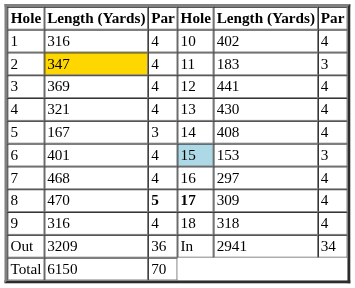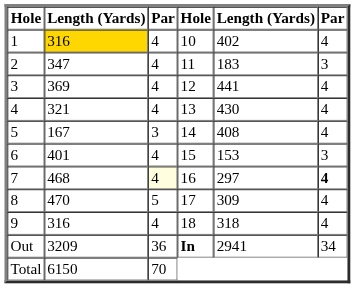(59, 41) no background -> (59, 41) gold background
(59, 63) gold background -> (59, 63) no background
(188, 155) lightblue background -> (188, 155) no background
(155, 177) no background -> (155, 177) lightyellow background
(325, 177) normal -> (325, 177) bold
(155, 200) bold -> (155, 200) normal
(188, 200) bold -> (188, 200) normal
(187, 246) normal -> (188, 246) bold
